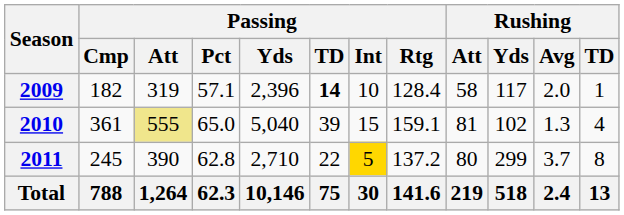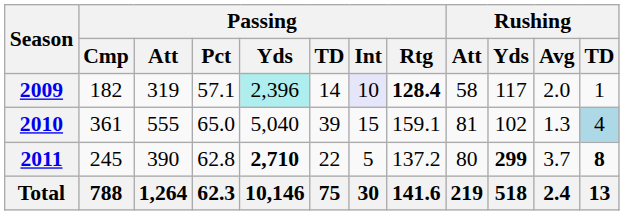(275, 90) no background -> (275, 90) paleturquoise background
(329, 90) bold -> (329, 90) normal
(368, 90) no background -> (368, 90) lavender background
(416, 90) normal -> (416, 90) bold
(163, 124) khaki background -> (163, 124) no background
(599, 124) no background -> (599, 124) lightblue background
(275, 158) normal -> (275, 158) bold
(368, 158) gold background -> (368, 158) no background
(511, 158) normal -> (511, 158) bold
(599, 158) normal -> (599, 158) bold
